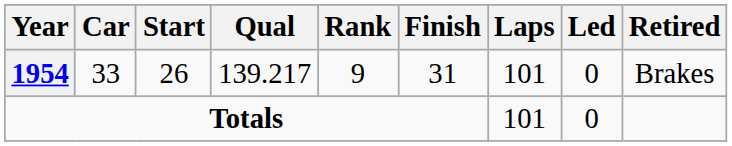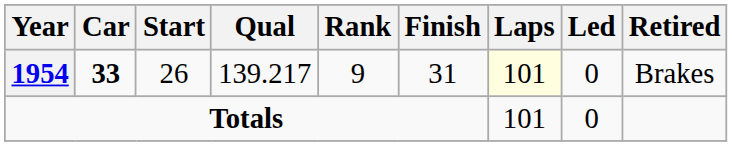(106, 72) normal -> (106, 72) bold
(524, 72) no background -> (524, 72) lightyellow background
